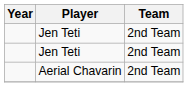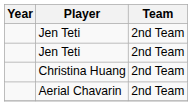+ row: (20, 72)
